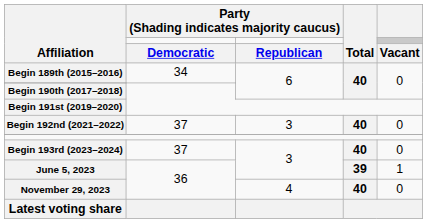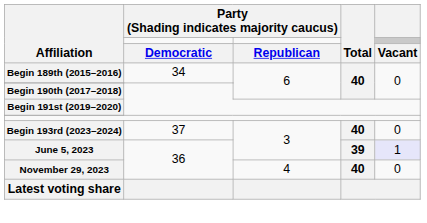- row: (65, 125)
(400, 169) no background -> (398, 150) lavender background
